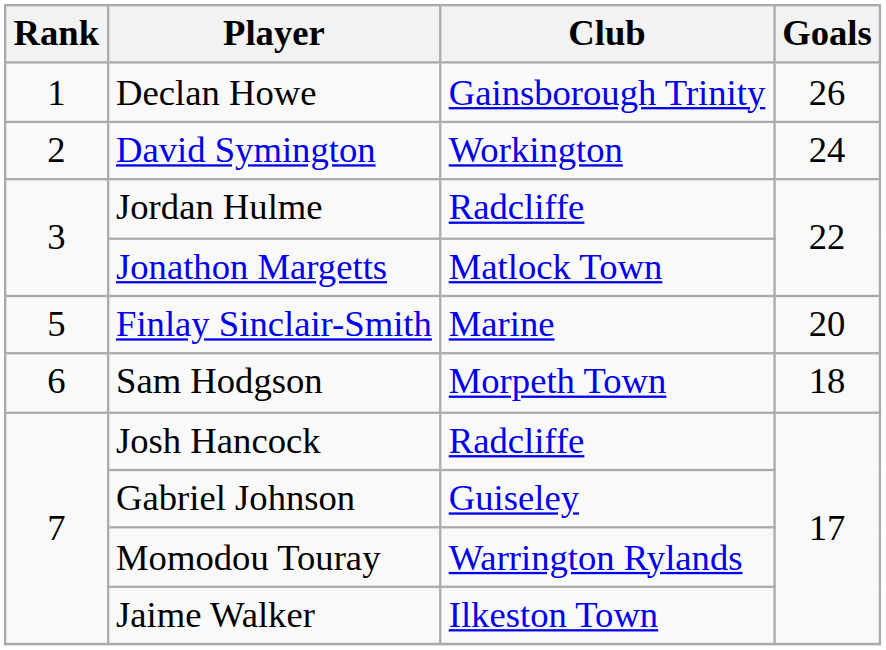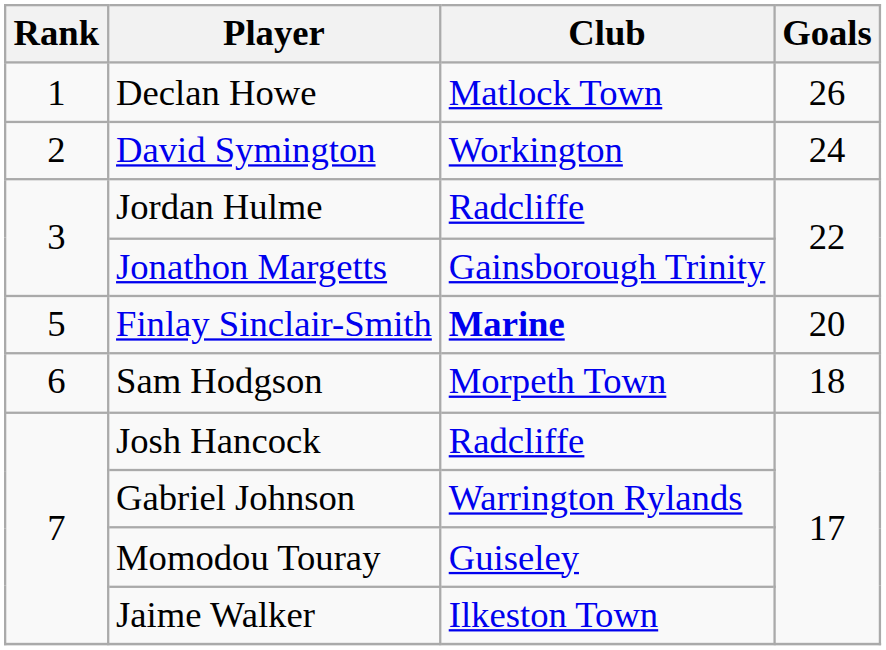(607, 91) Gainsborough Trinity -> (555, 91) Matlock Town
(555, 265) Matlock Town -> (607, 265) Gainsborough Trinity
(502, 324) normal -> (507, 324) bold
(514, 498) Guiseley -> (596, 498) Warrington Rylands
(596, 556) Warrington Rylands -> (514, 556) Guiseley
